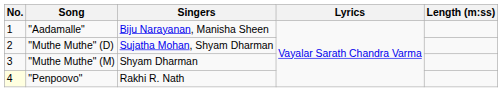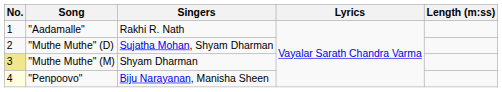(194, 29) Biju Narayanan, Manisha Sheen -> (152, 29) Rakhi R. Nath
(10, 62) no background -> (10, 62) khaki background
(152, 78) Rakhi R. Nath -> (194, 78) Biju Narayanan, Manisha Sheen
